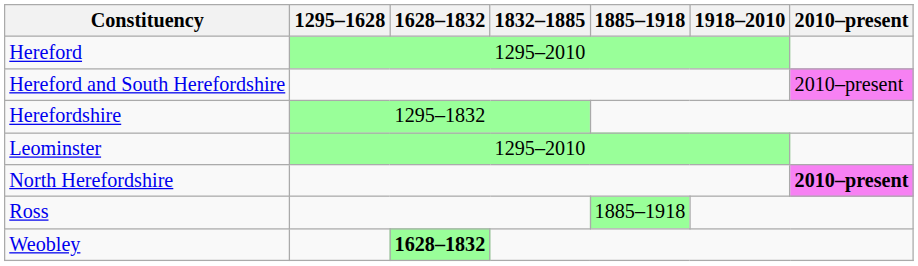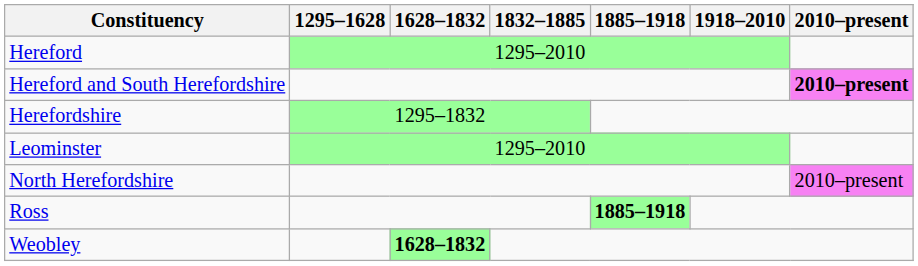(849, 84) normal -> (852, 84) bold
(852, 180) bold -> (849, 180) normal
(640, 212) normal -> (640, 212) bold
